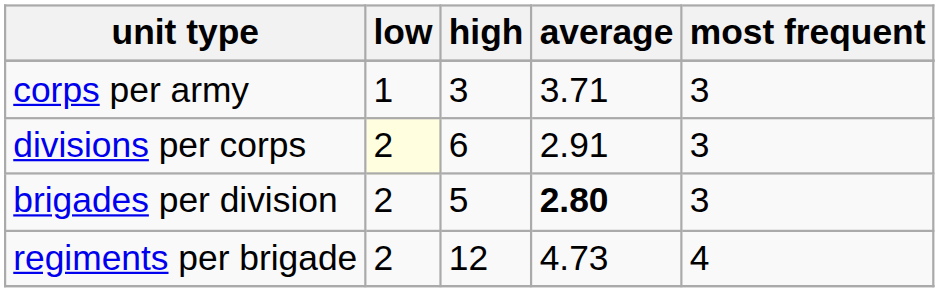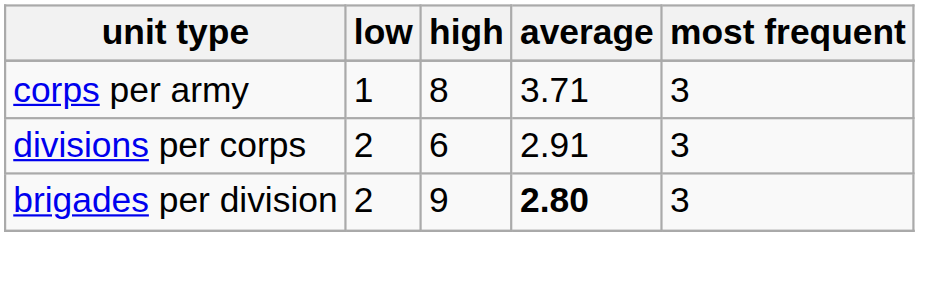(459, 88) 3 -> (439, 88) 8
(383, 145) lightyellow background -> (364, 145) no background
(459, 201) 5 -> (439, 201) 9
- row: (185, 257)
